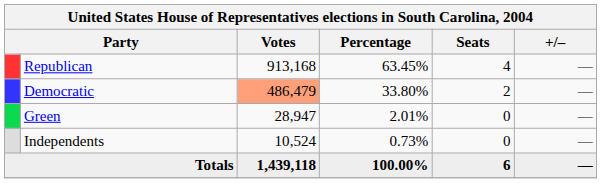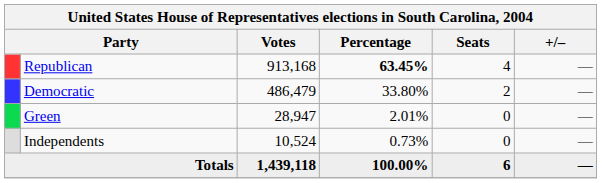(405, 66) normal -> (404, 66) bold
(292, 91) lightsalmon background -> (292, 91) no background
